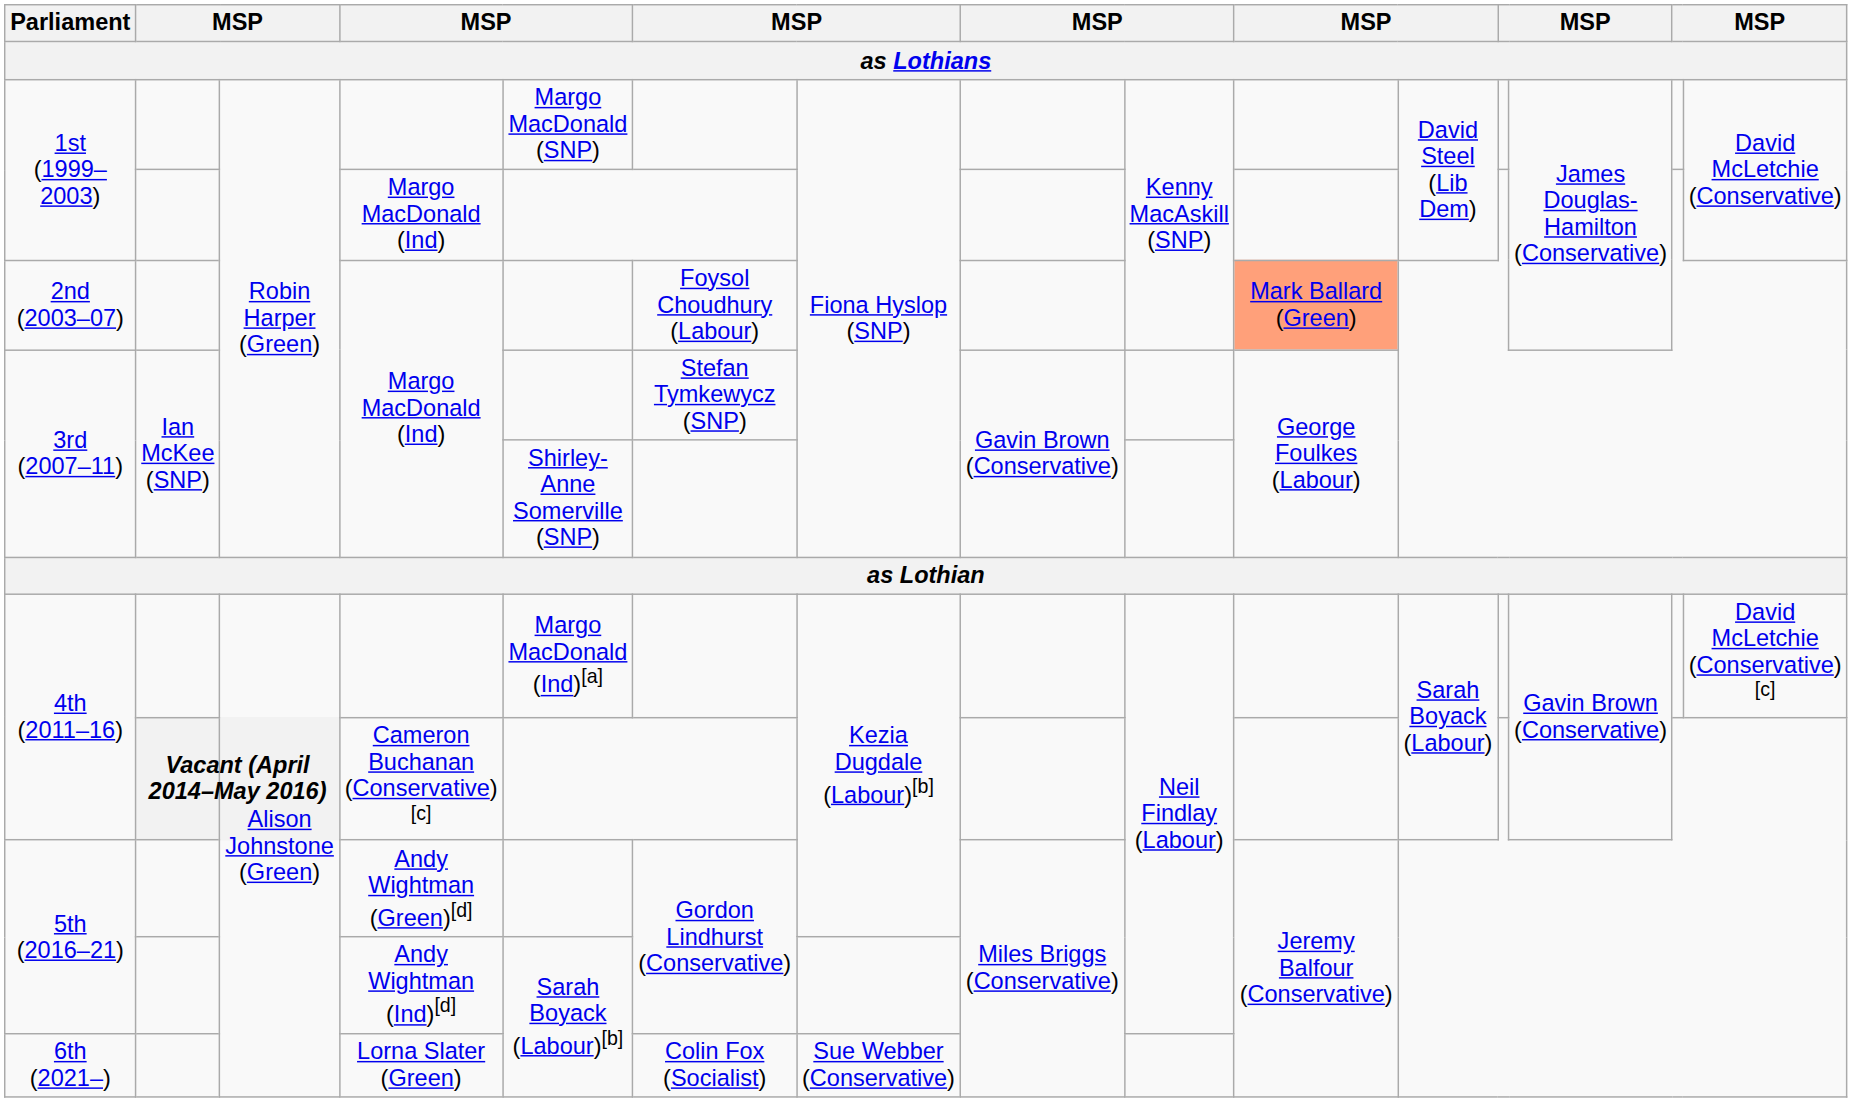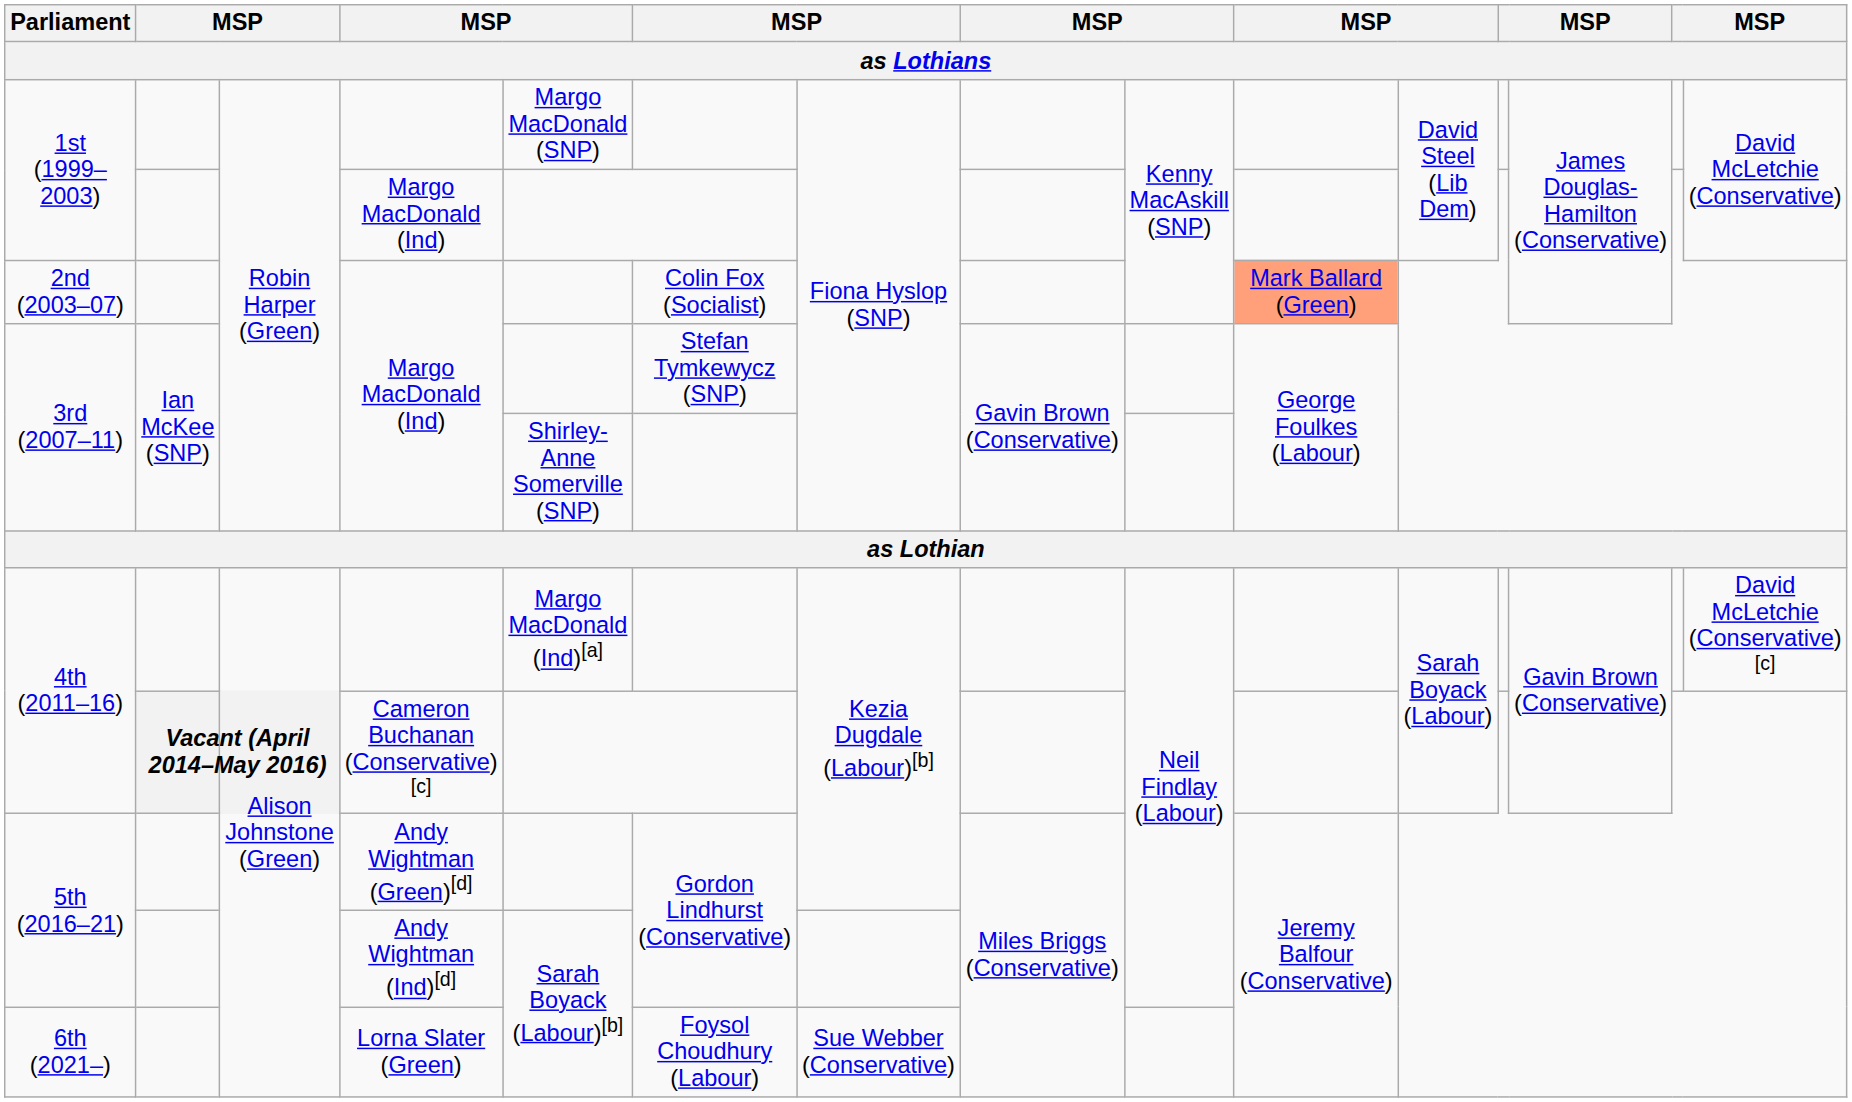(715, 304) Foysol Choudhury (Labour) -> (715, 291) Colin Fox (Socialist)
(715, 1065) Colin Fox (Socialist) -> (715, 1051) Foysol Choudhury (Labour)
